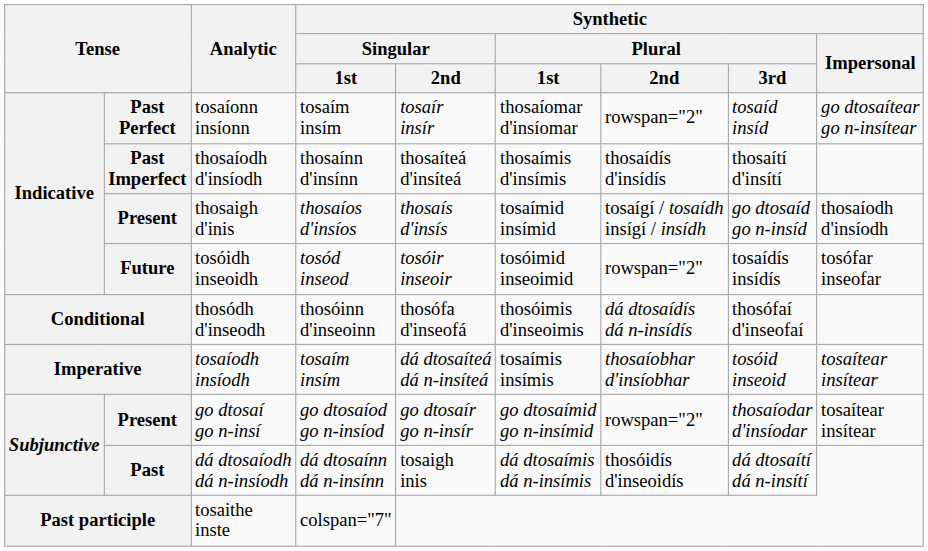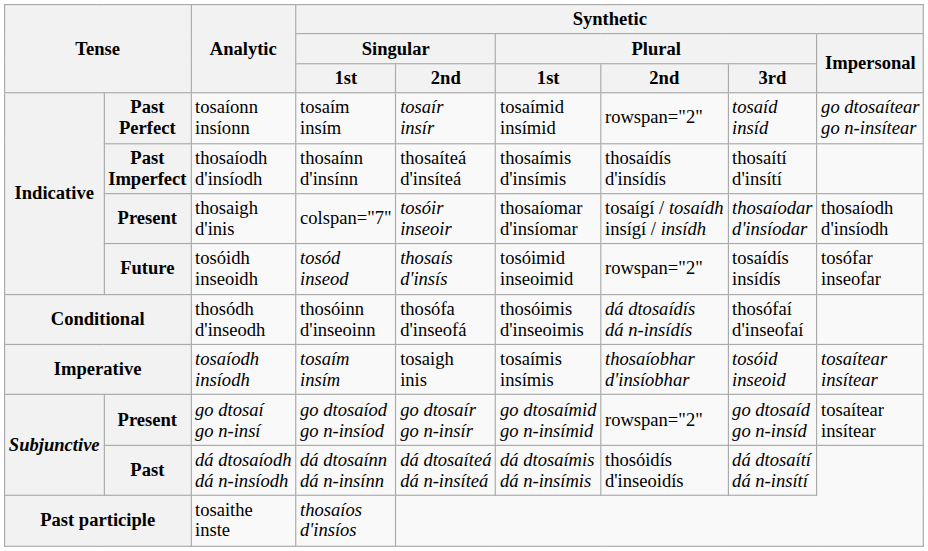(541, 117) thosaíomar d'insíomar -> (532, 117) tosaímid insímid
(331, 218) thosaíos d'insíos -> (346, 218) colspan="7"
(426, 218) thosaís d'insís -> (426, 218) tosóir inseoir
(532, 218) tosaímid insímid -> (541, 218) thosaíomar d'insíomar
(771, 218) go dtosaíd go n-insíd -> (772, 218) thosaíodar d'insíodar
(426, 268) tosóir inseoir -> (426, 268) thosaís d'insís
(446, 369) dá dtosaíteá dá n-insíteá -> (427, 369) tosaigh inis
(772, 419) thosaíodar d'insíodar -> (771, 419) go dtosaíd go n-insíd
(427, 470) tosaigh inis -> (446, 470) dá dtosaíteá dá n-insíteá
(346, 520) colspan="7" -> (331, 520) thosaíos d'insíos
